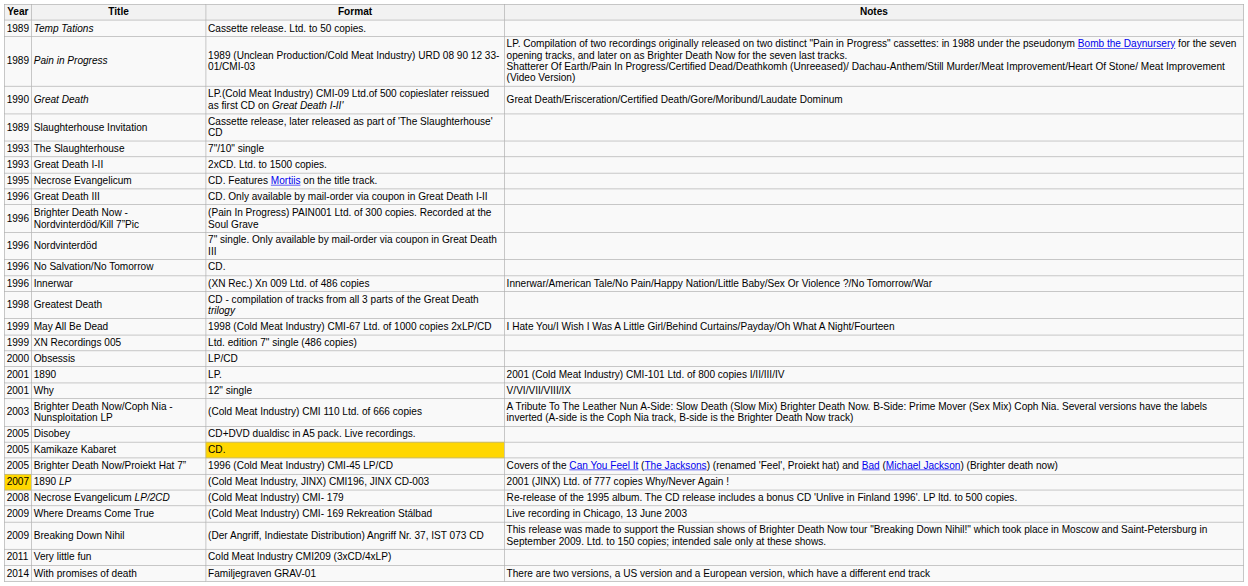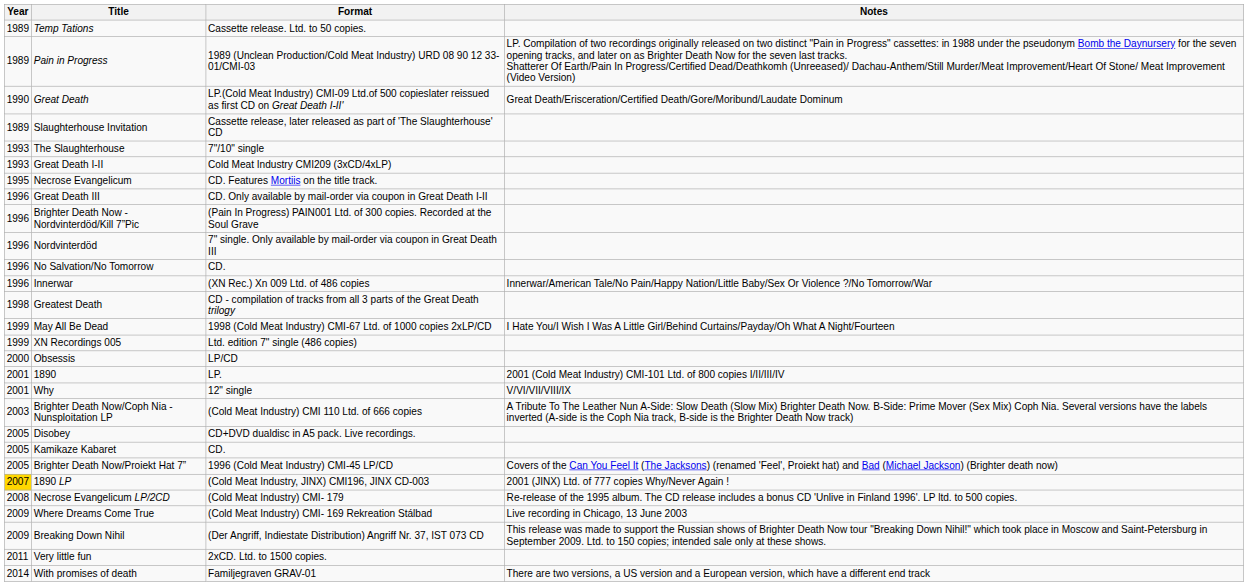(267, 165) 2xCD. Ltd. to 1500 copies. -> (300, 165) Cold Meat Industry CMI209 (3xCD/4xLP)
(217, 450) gold background -> (217, 450) no background
(300, 557) Cold Meat Industry CMI209 (3xCD/4xLP) -> (267, 557) 2xCD. Ltd. to 1500 copies.
